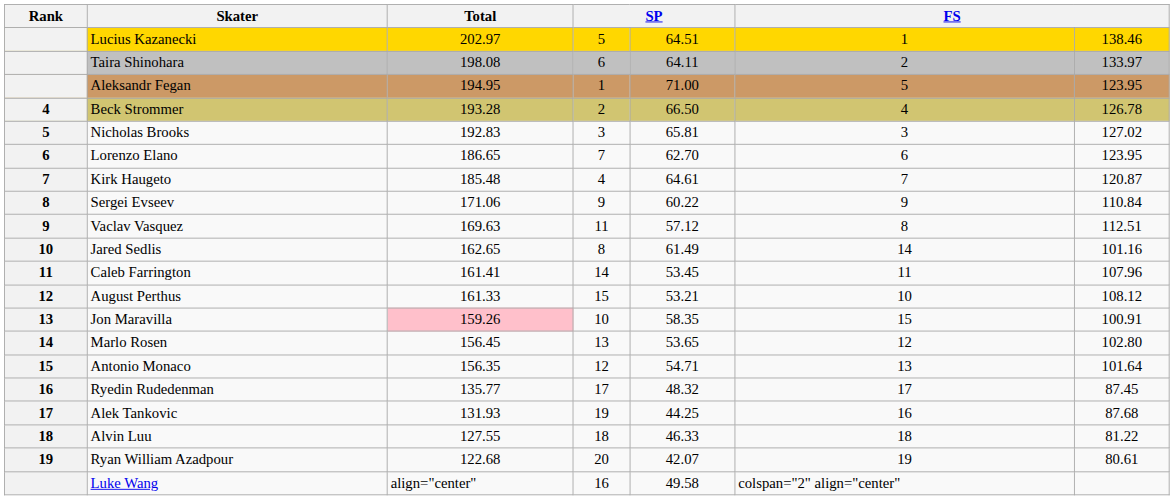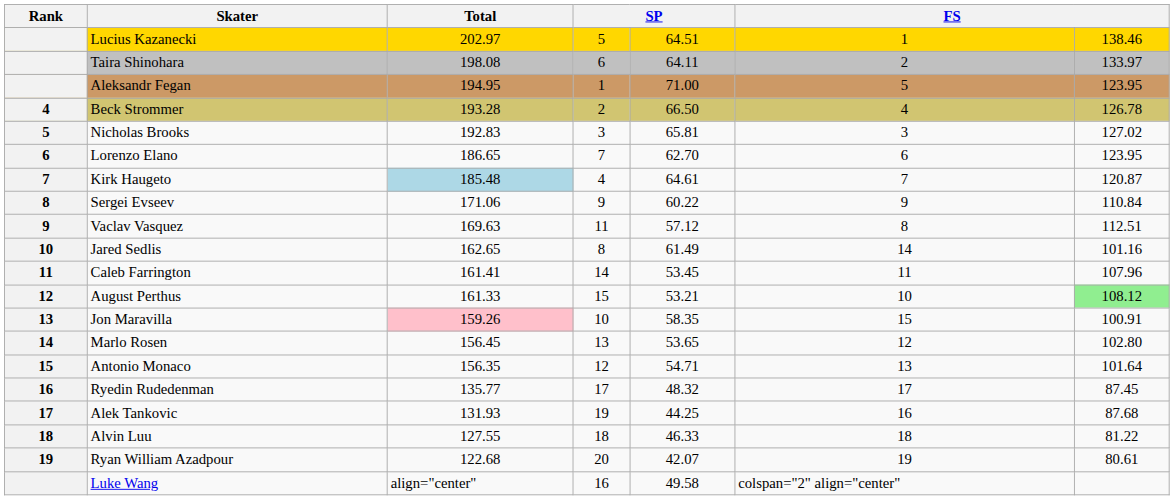(480, 179) no background -> (480, 179) lightblue background
(1122, 296) no background -> (1122, 296) lightgreen background
